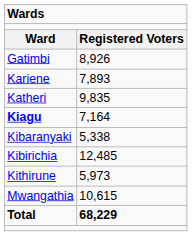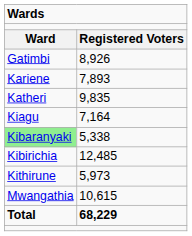(24, 117) bold -> (23, 117) normal
(39, 137) no background -> (39, 137) lightgreen background
